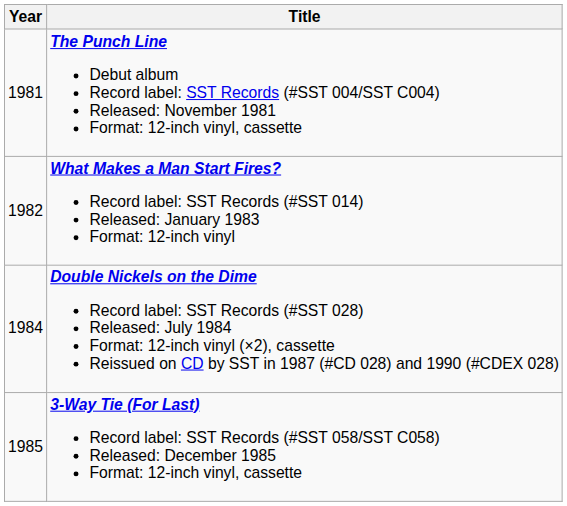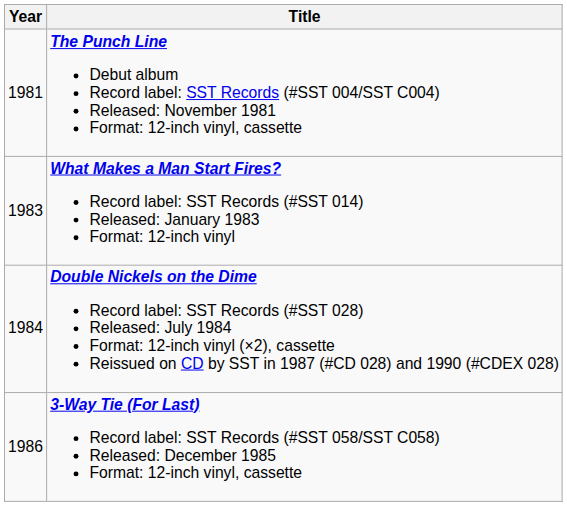(26, 210) 1982 -> (26, 210) 1983
(26, 446) 1985 -> (26, 446) 1986
